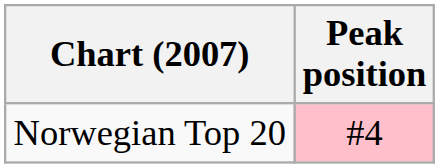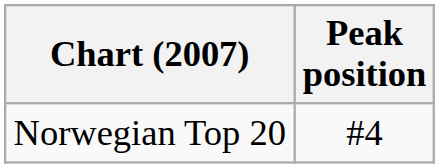(365, 132) pink background -> (365, 132) no background
